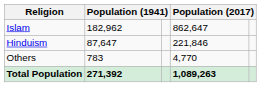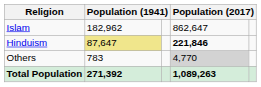(102, 43) no background -> (102, 43) khaki background
(190, 43) normal -> (190, 43) bold
(185, 58) no background -> (185, 58) lightgrey background
